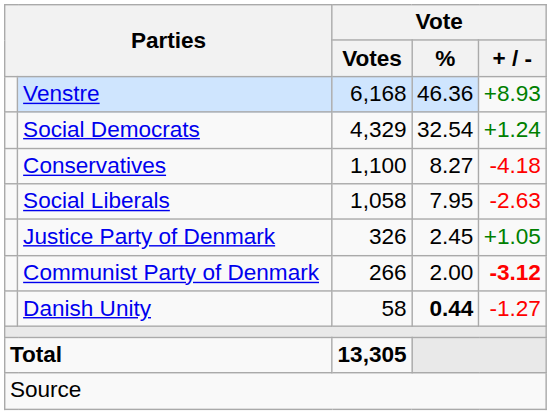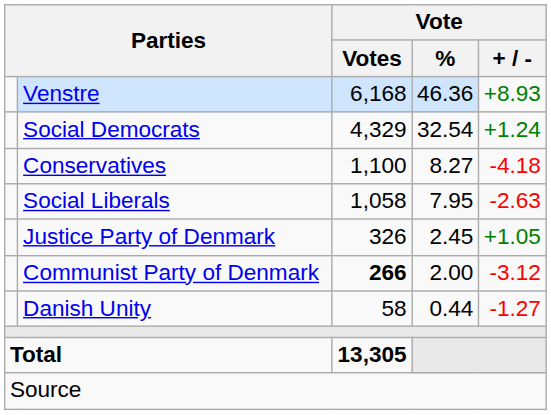(388, 272) normal -> (388, 272) bold
(515, 272) bold -> (515, 272) normal
(451, 308) bold -> (451, 308) normal
